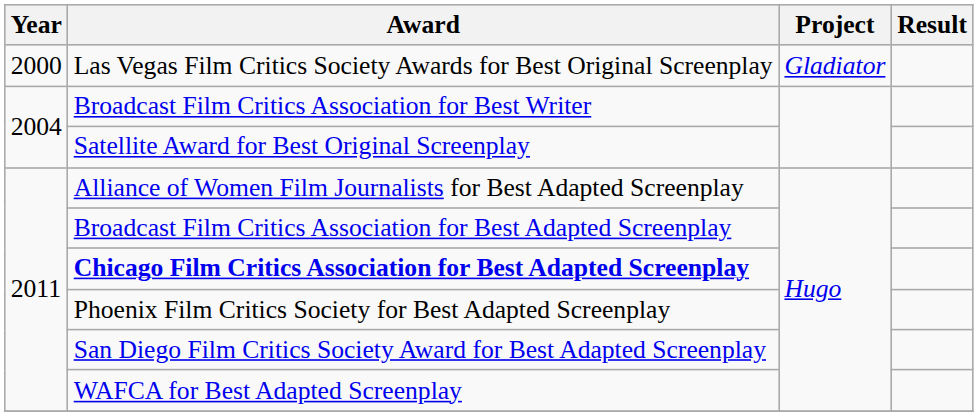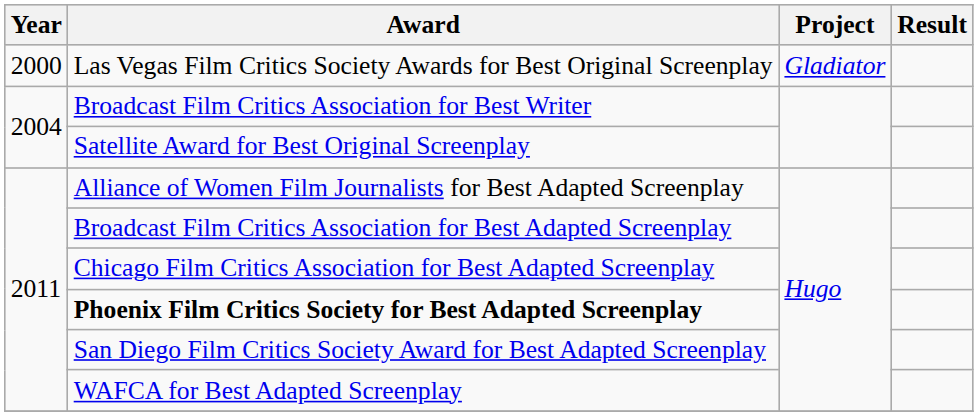(411, 268) bold -> (394, 268) normal
(372, 308) normal -> (388, 308) bold
